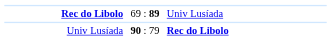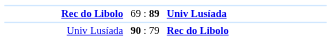(195, 14) normal -> (197, 14) bold
